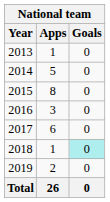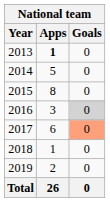(53, 52) normal -> (53, 52) bold
(87, 110) no background -> (87, 110) lightgrey background
(87, 129) no background -> (87, 129) lightsalmon background
(87, 149) paleturquoise background -> (87, 149) no background
